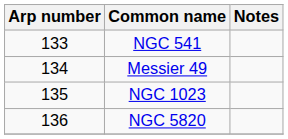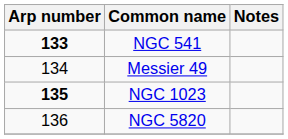(55, 43) normal -> (55, 43) bold
(55, 95) normal -> (55, 95) bold
